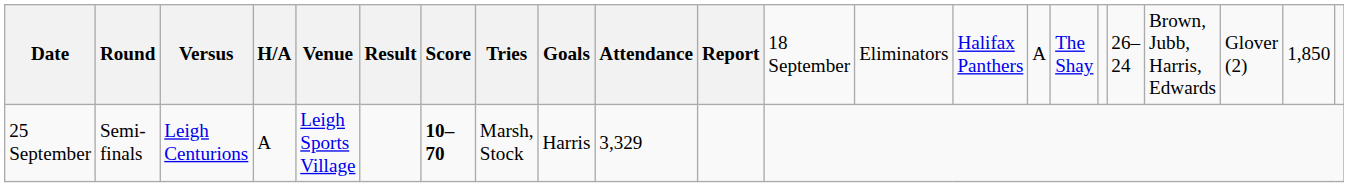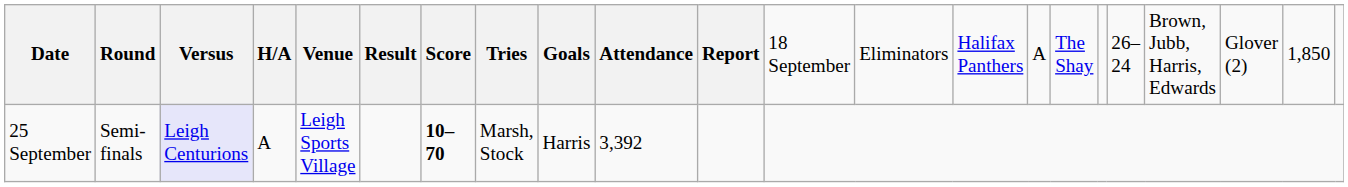(206, 142) no background -> (206, 142) lavender background
(621, 142) 3,329 -> (621, 142) 3,392
